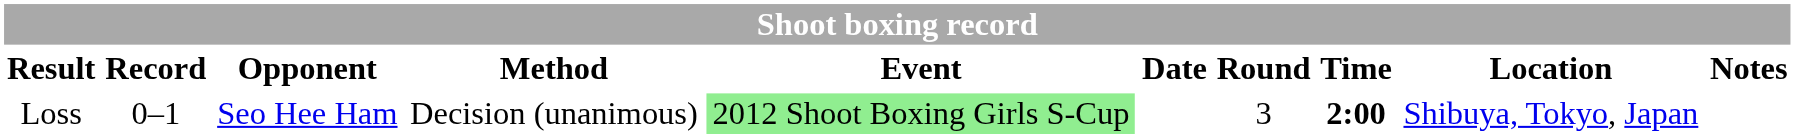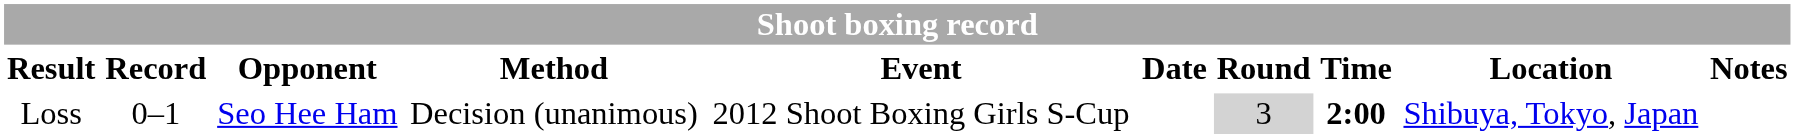(921, 113) lightgreen background -> (921, 113) no background
(1264, 113) no background -> (1264, 113) lightgrey background
